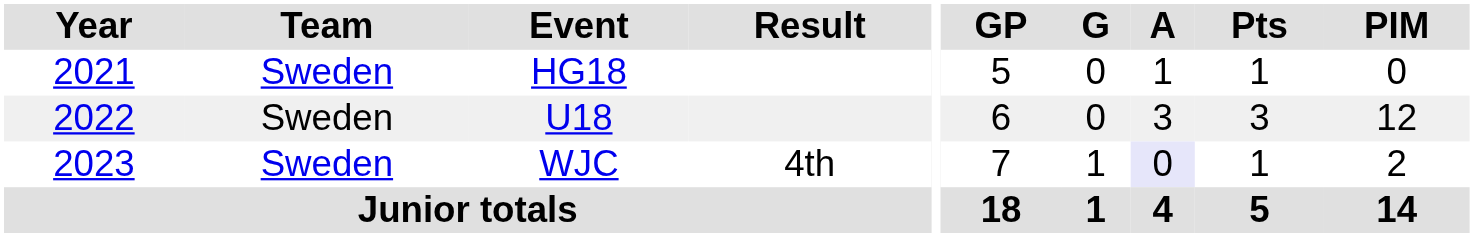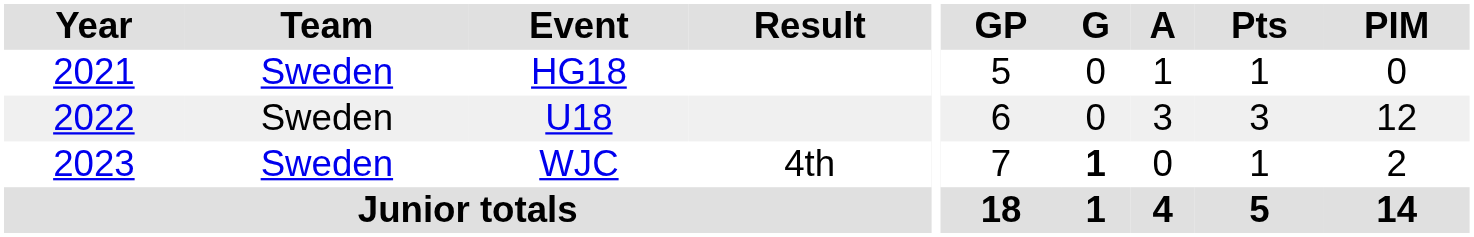(1096, 163) normal -> (1096, 163) bold
(1163, 163) lavender background -> (1163, 163) no background
